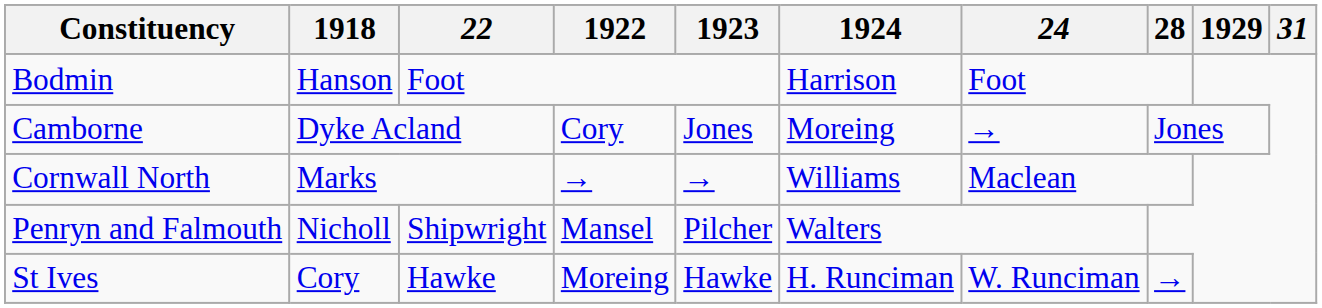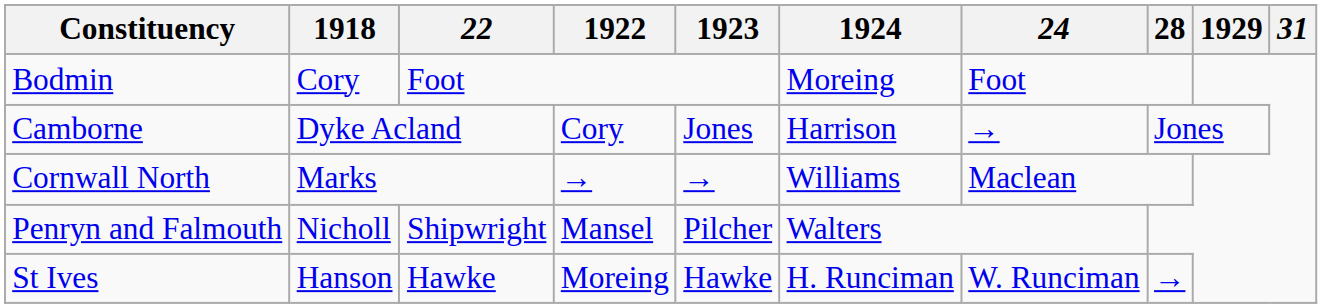(345, 79) Hanson -> (328, 79) Cory
(841, 79) Harrison -> (841, 79) Moreing
(841, 128) Moreing -> (841, 128) Harrison
(328, 278) Cory -> (345, 278) Hanson
